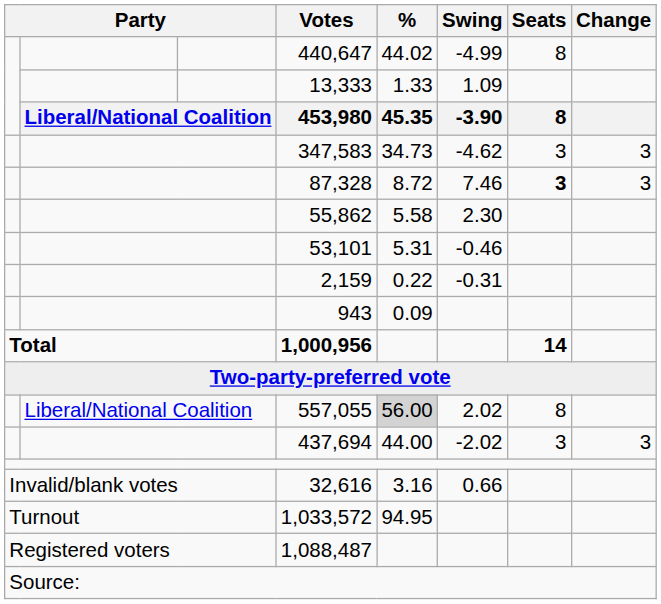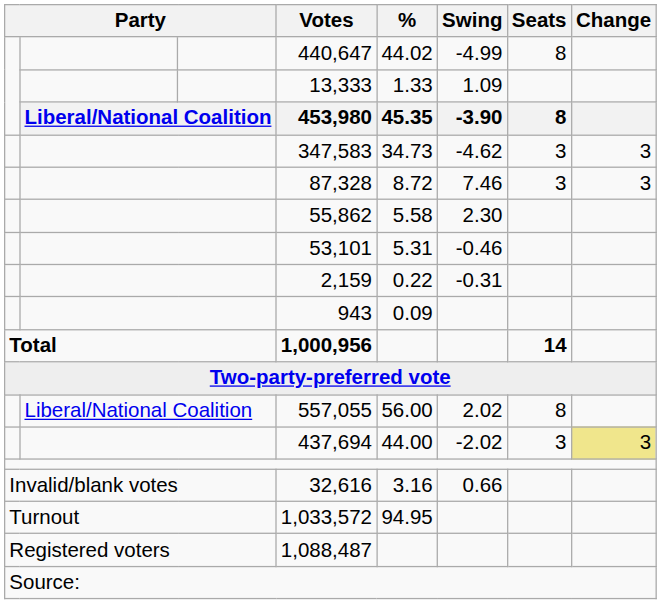(561, 183) bold -> (561, 183) normal
(407, 410) lightgrey background -> (407, 410) no background
(645, 442) no background -> (645, 442) khaki background
